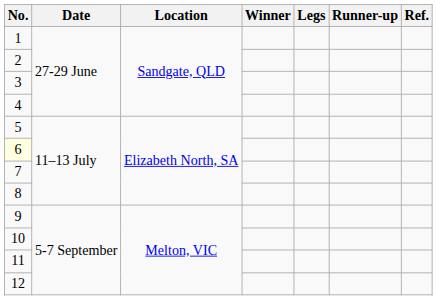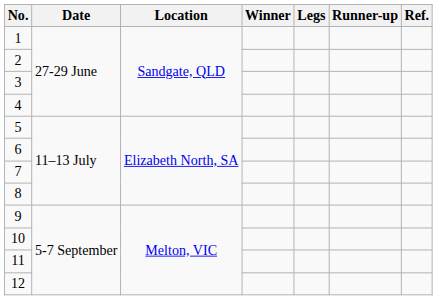(18, 149) lightyellow background -> (18, 149) no background
